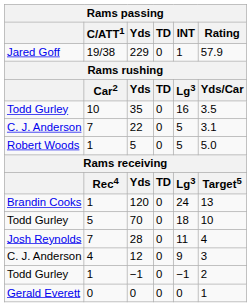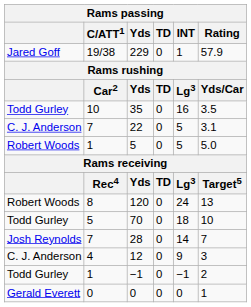(44, 202) Brandin Cooks -> (43, 202) Robert Woods
(90, 202) 1 -> (90, 202) 8
(182, 238) 11 -> (183, 238) 14
(204, 238) 4 -> (204, 238) 7
